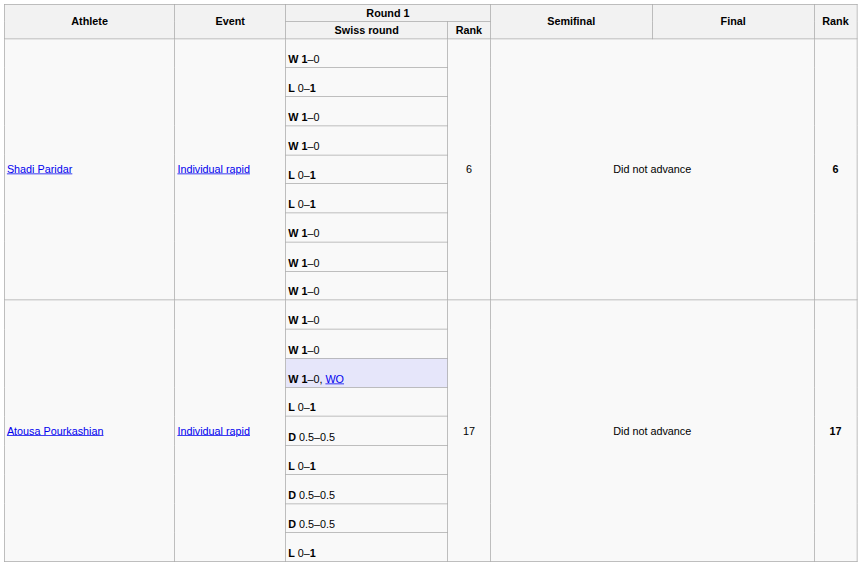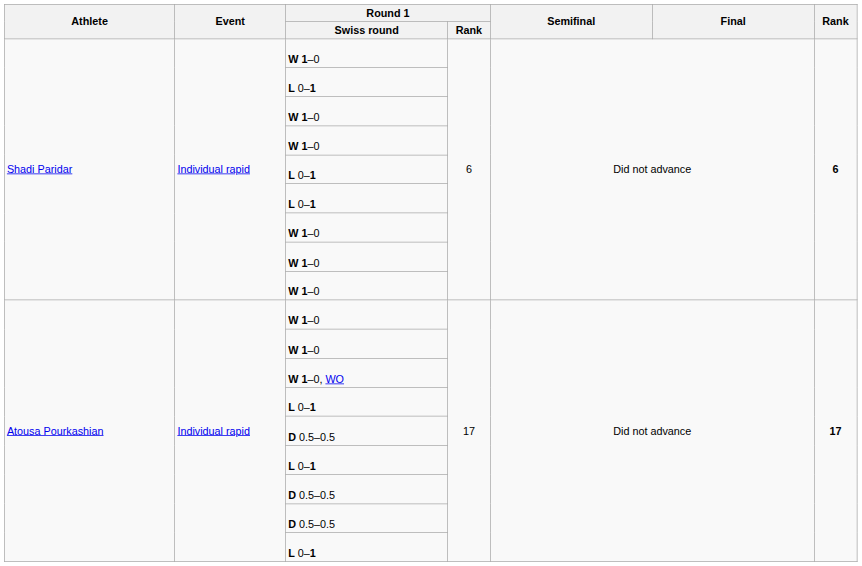(316, 379) lavender background -> (316, 379) no background
